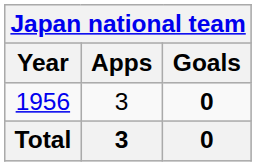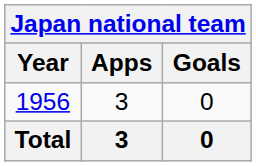(207, 101) bold -> (207, 101) normal
